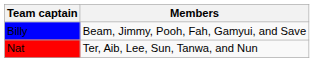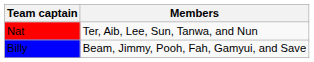rows swapped: (16, 48) <-> (17, 31)
